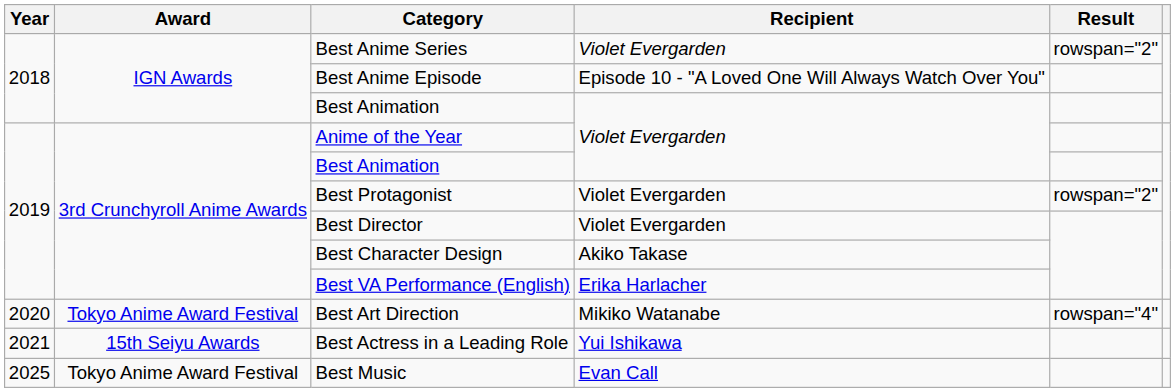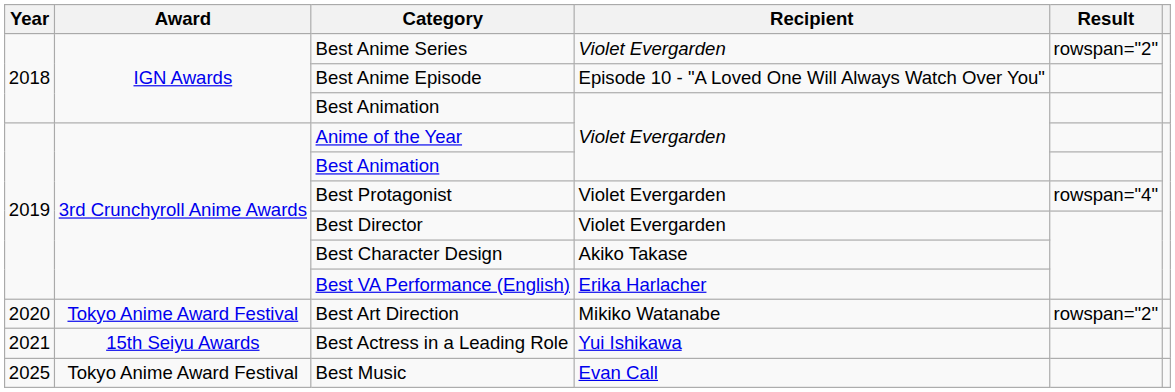(1106, 195) rowspan="2" -> (1106, 195) rowspan="4"
(1106, 313) rowspan="4" -> (1106, 313) rowspan="2"
